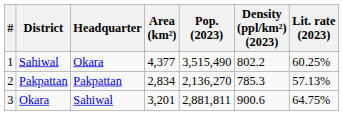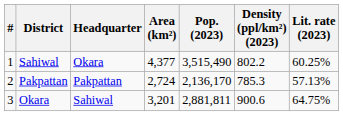(161, 81) 2,834 -> (161, 81) 2,724
(207, 81) 2,136,270 -> (207, 81) 2,136,170
